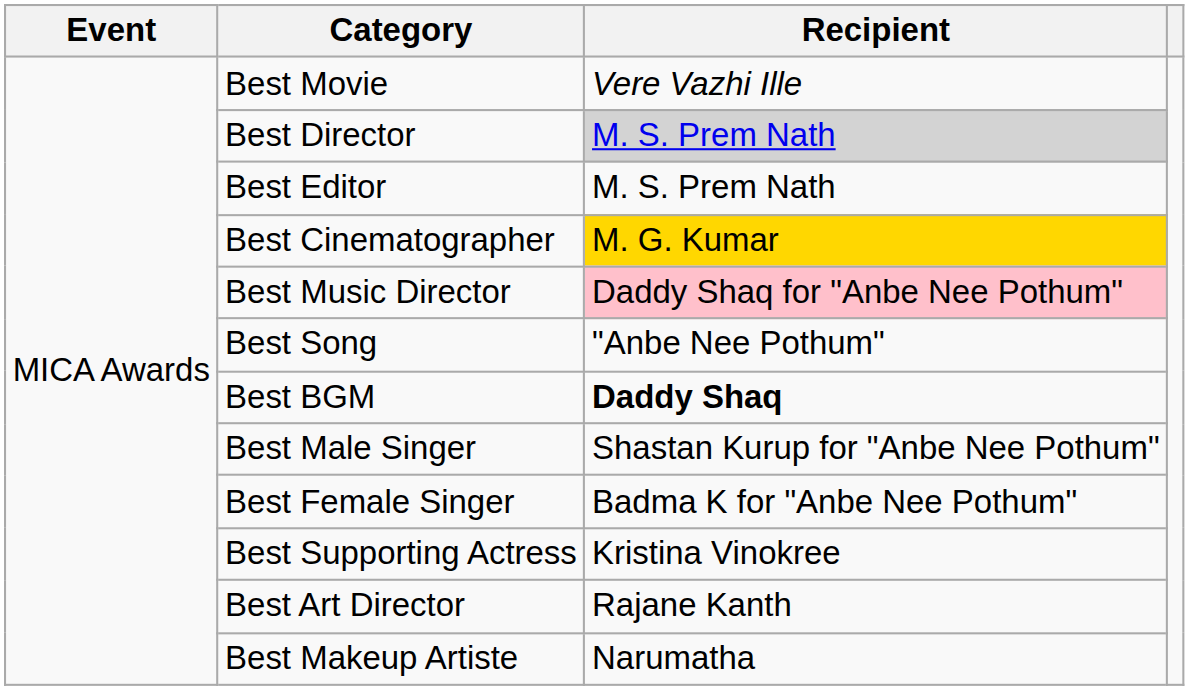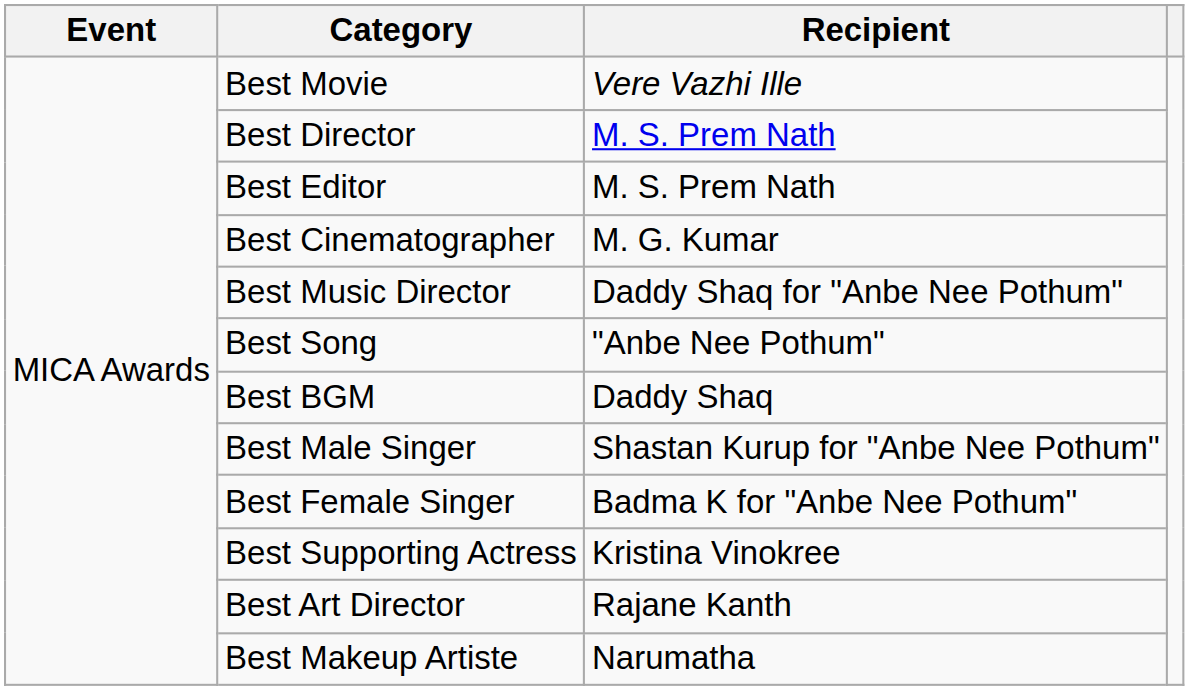(714, 135) lightgrey background -> (714, 135) no background
(685, 239) gold background -> (685, 239) no background
(857, 291) pink background -> (857, 291) no background
(687, 396) bold -> (683, 396) normal
